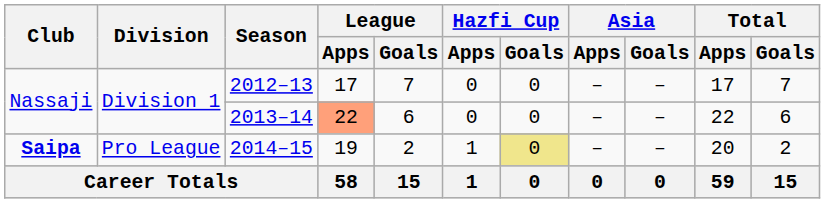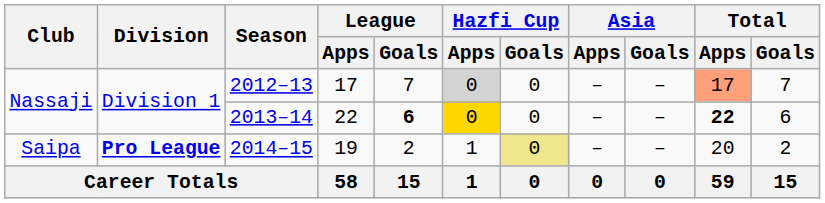(472, 85) no background -> (472, 85) lightgrey background
(723, 85) no background -> (723, 85) lightsalmon background
(346, 117) lightsalmon background -> (346, 117) no background
(409, 117) normal -> (409, 117) bold
(472, 117) no background -> (472, 117) gold background
(723, 117) normal -> (723, 117) bold
(51, 150) bold -> (51, 150) normal
(161, 150) normal -> (161, 150) bold
